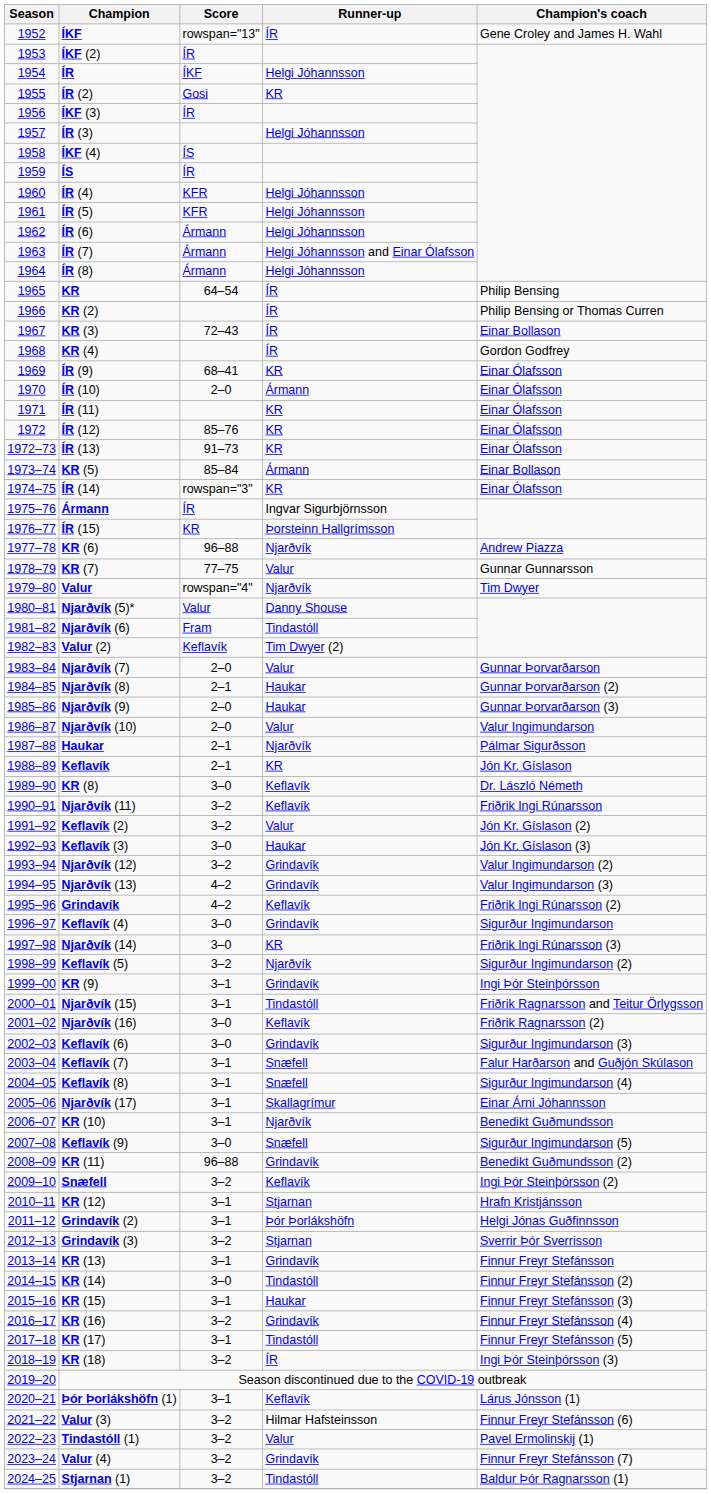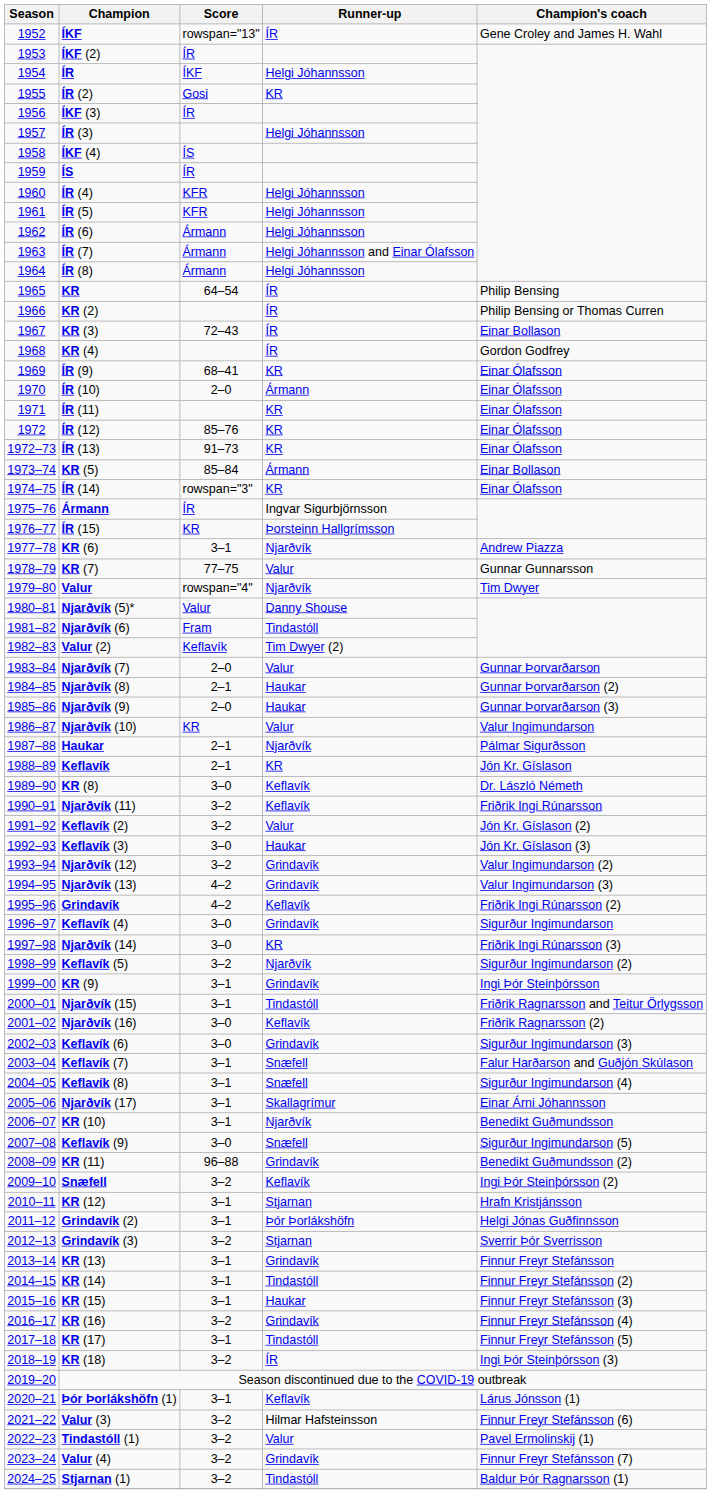(221, 548) 96–88 -> (221, 548) 3–1
(221, 726) 2–0 -> (191, 726) KR
(221, 1281) 3–0 -> (221, 1281) 3–1
